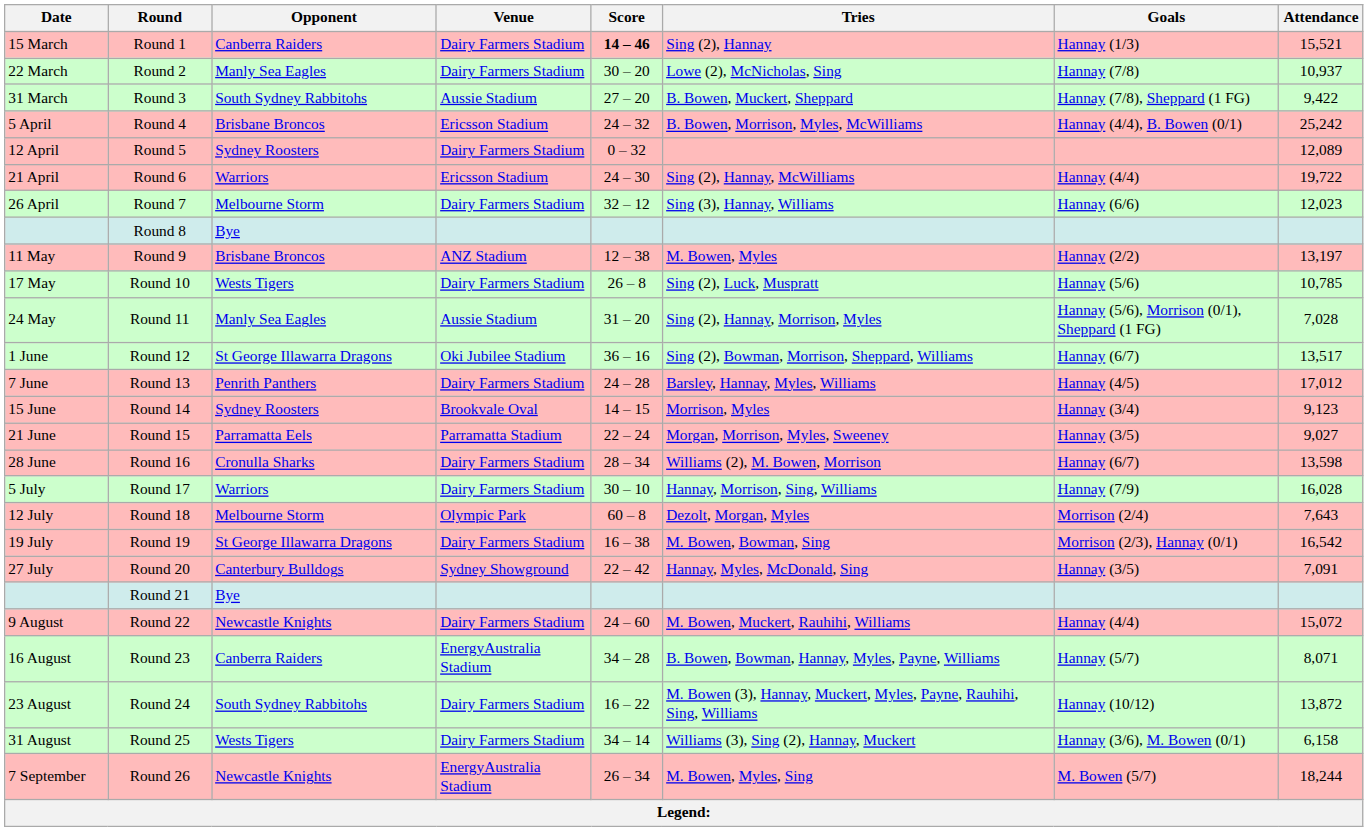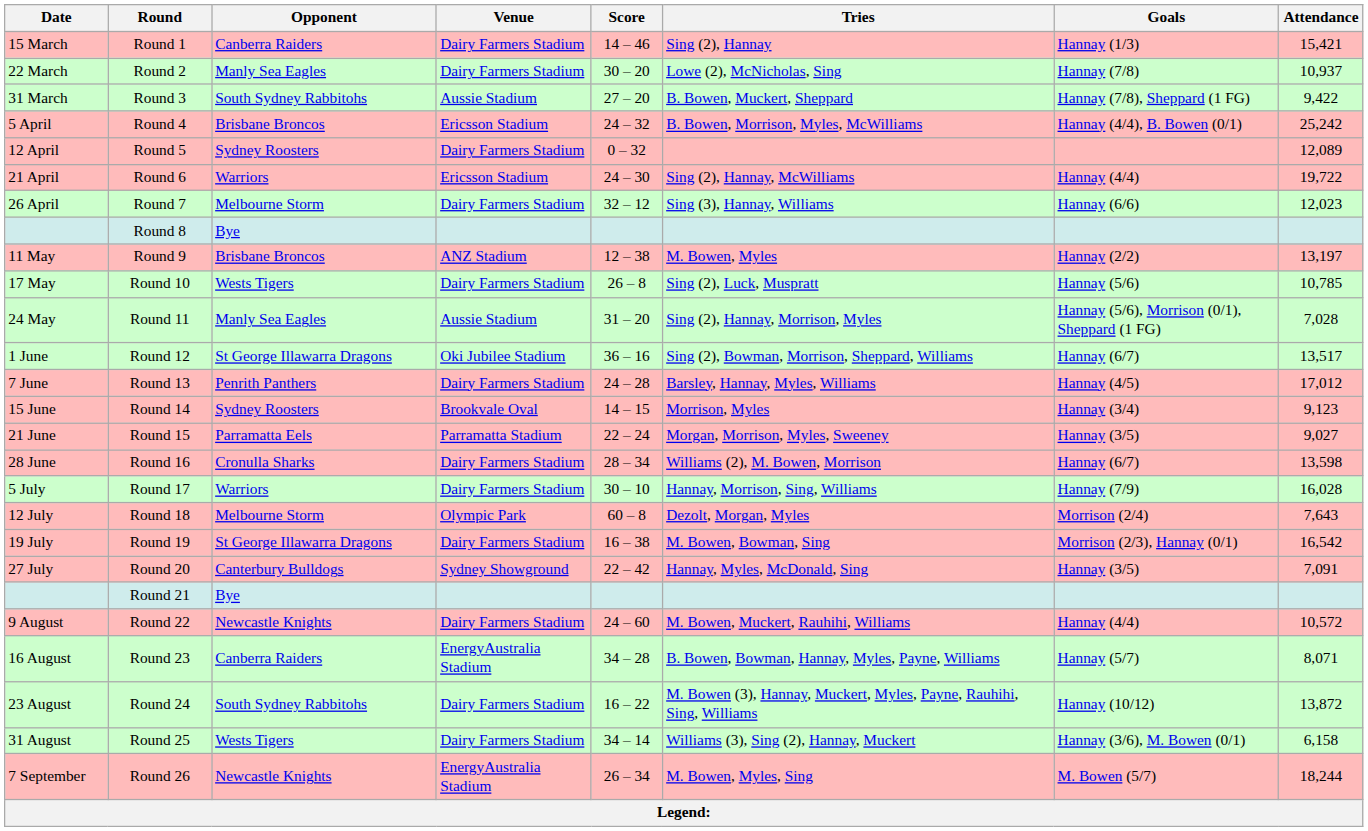(627, 44) bold -> (627, 44) normal
(1321, 44) 15,521 -> (1321, 44) 15,421
(1321, 622) 15,072 -> (1321, 622) 10,572
